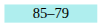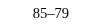(51, 13) paleturquoise background -> (51, 13) no background
